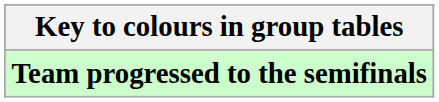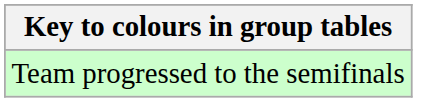(219, 73) bold -> (208, 73) normal
